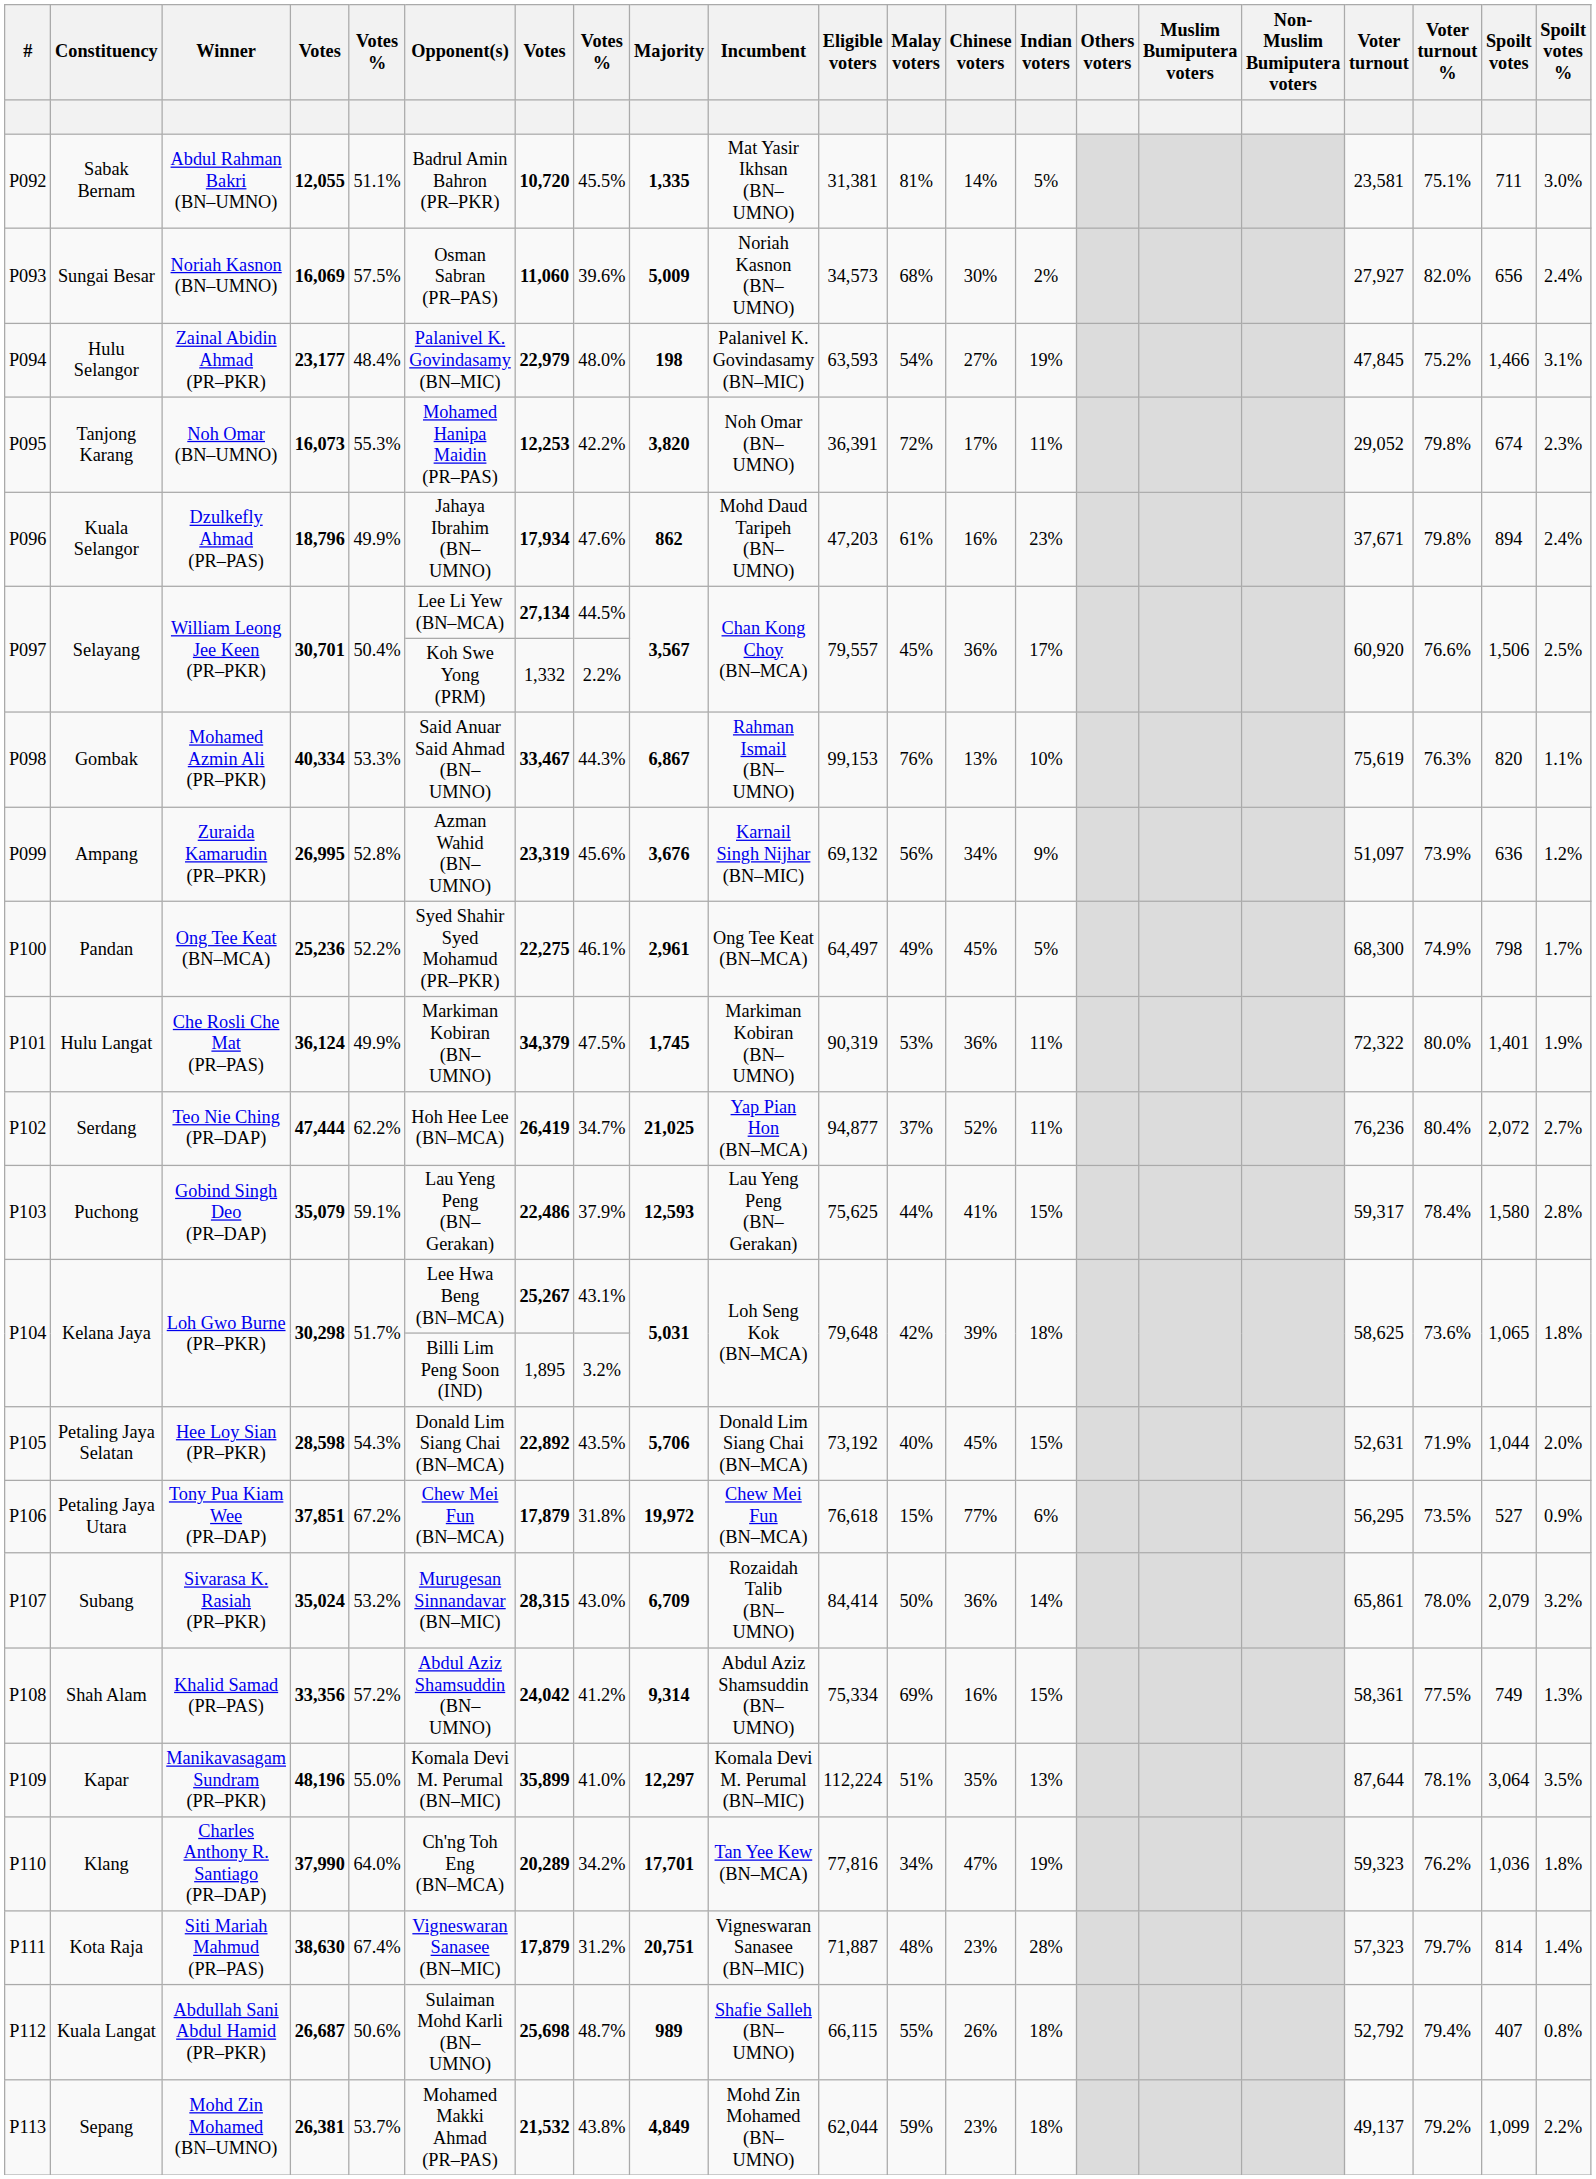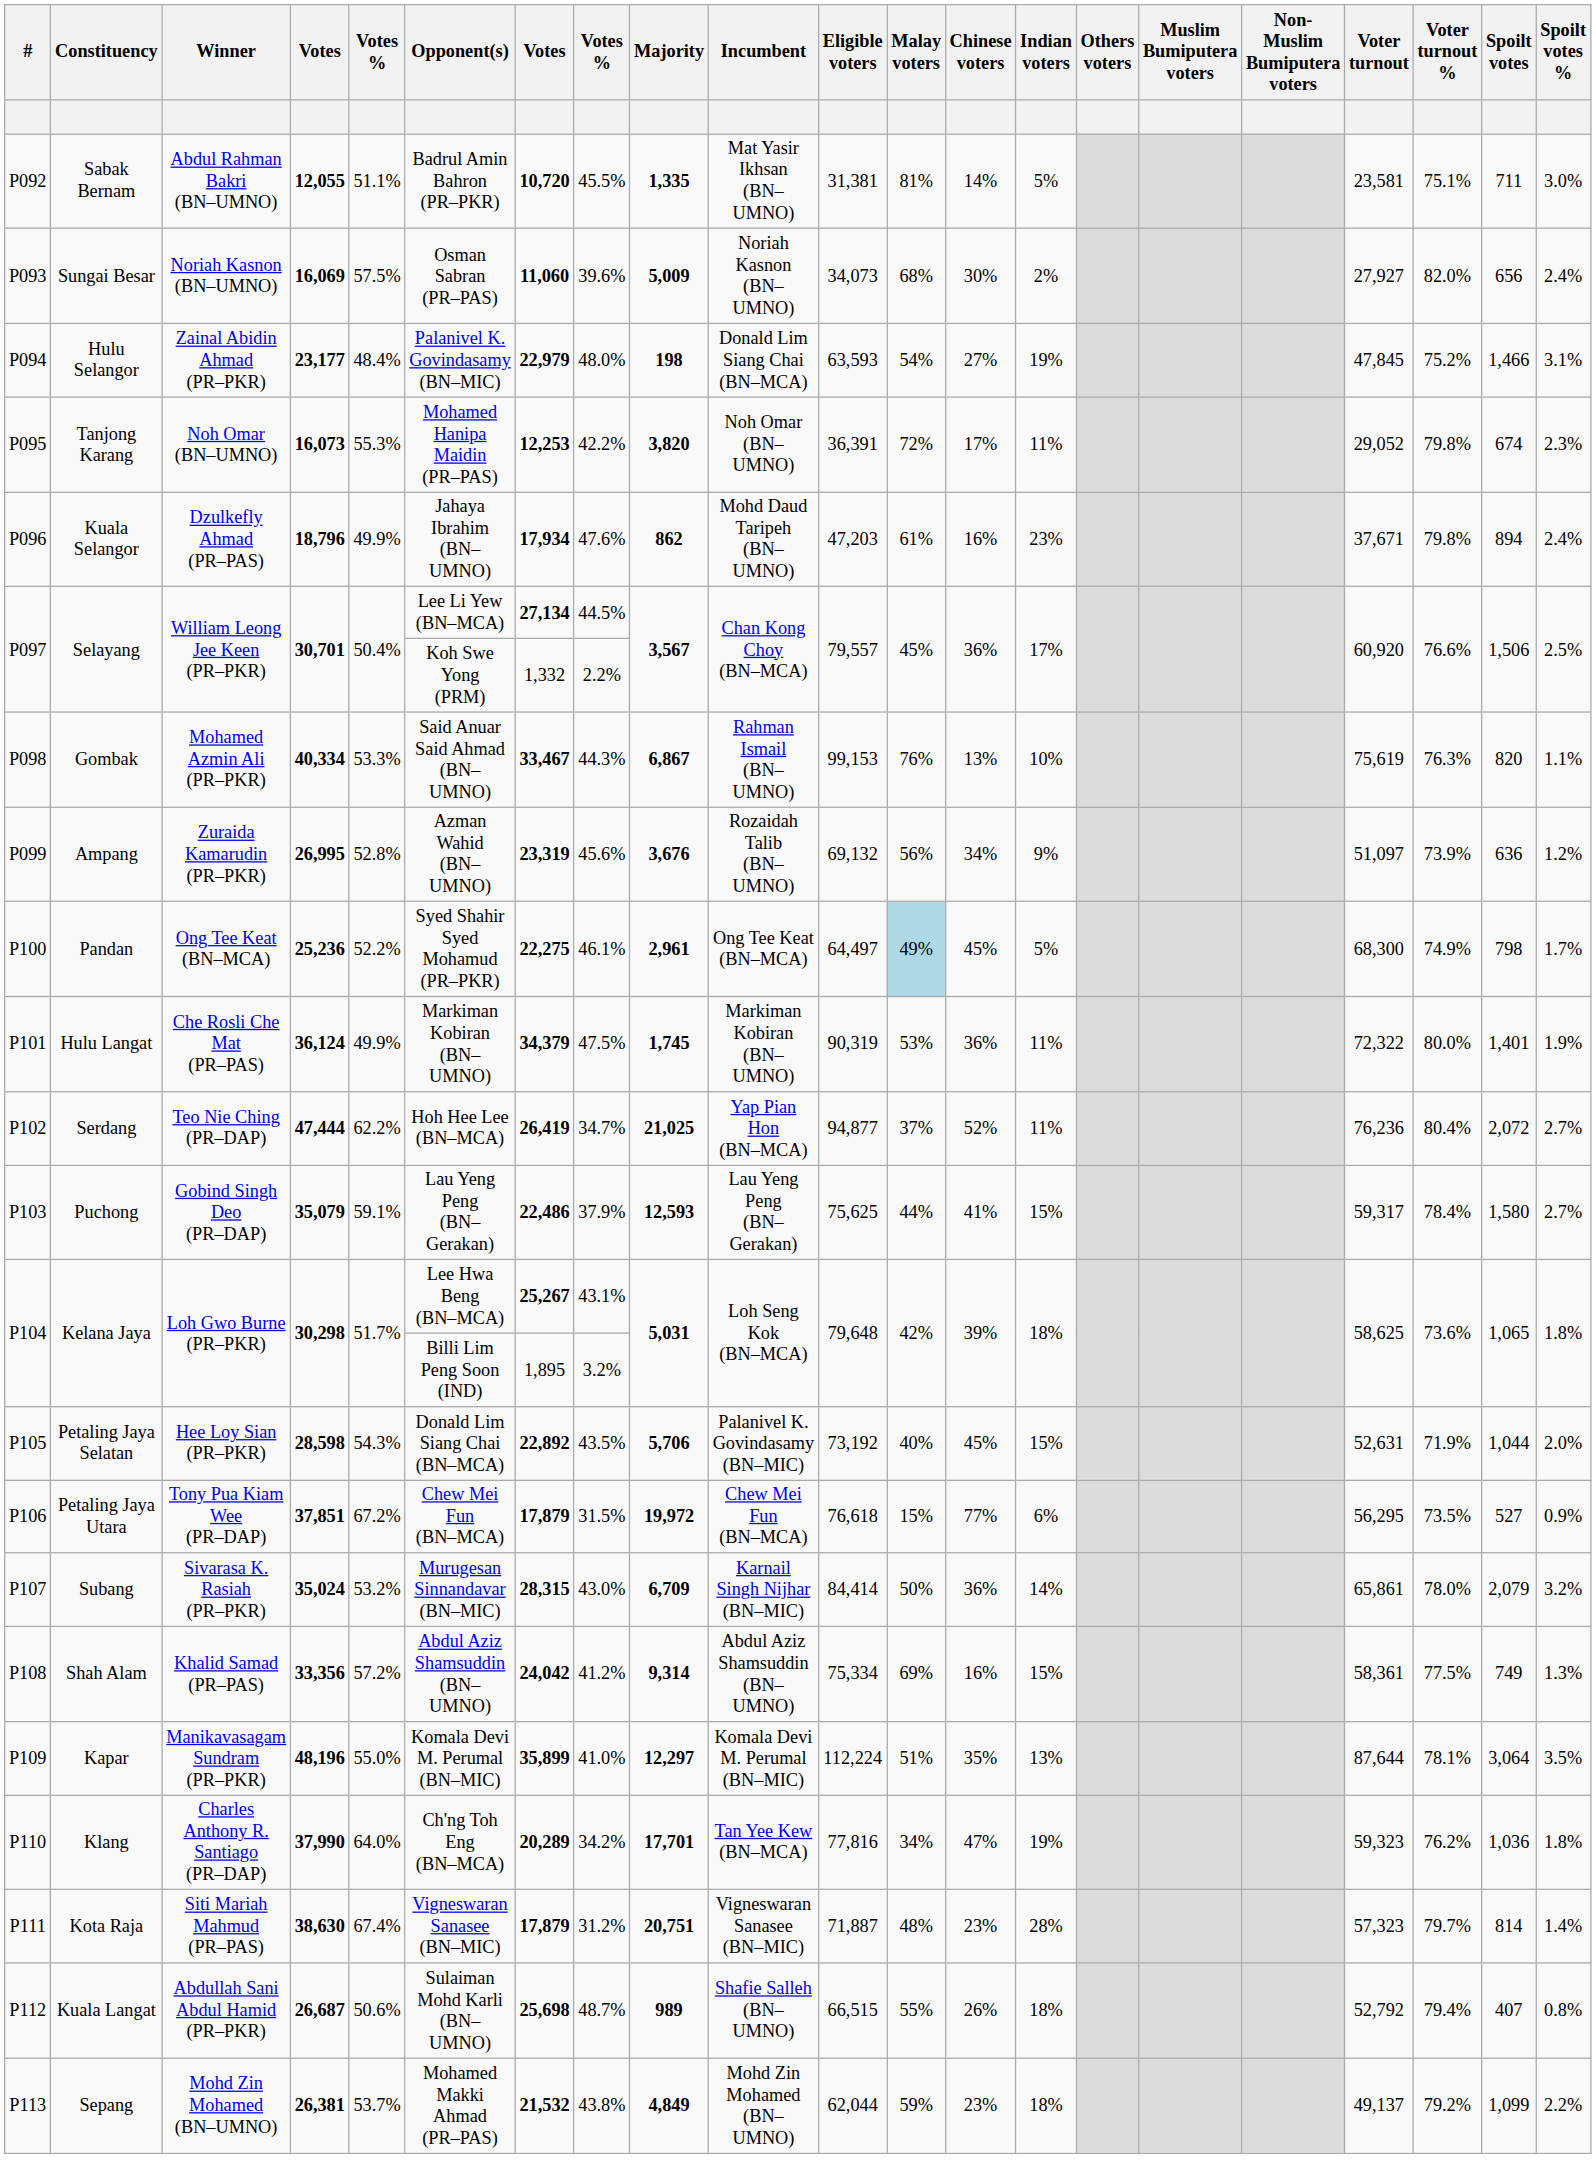(853, 276) 34,573 -> (853, 276) 34,073
(763, 360) Palanivel K. Govindasamy (BN–MIC) -> (763, 360) Donald Lim Siang Chai (BN–MCA)
(763, 854) Karnail Singh Nijhar (BN–MIC) -> (763, 854) Rozaidah Talib (BN–UMNO)
(916, 949) no background -> (916, 949) lightblue background
(1563, 1212) 2.8% -> (1563, 1212) 2.7%
(763, 1443) Donald Lim Siang Chai (BN–MCA) -> (763, 1443) Palanivel K. Govindasamy (BN–MIC)
(602, 1516) 31.8% -> (602, 1516) 31.5%
(763, 1600) Rozaidah Talib (BN–UMNO) -> (763, 1590) Karnail Singh Nijhar (BN–MIC)
(853, 2032) 66,115 -> (853, 2010) 66,515
